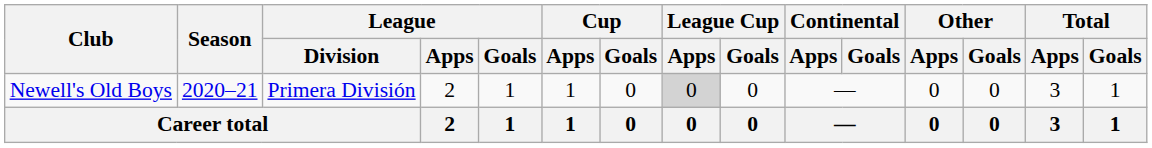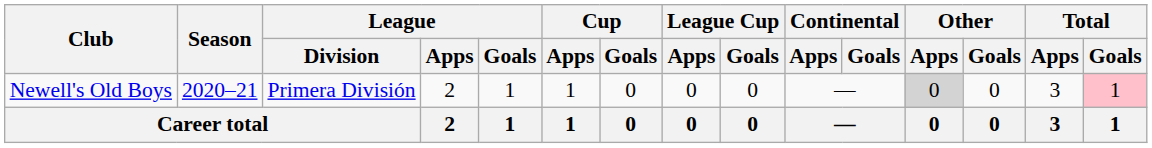(691, 90) lightgrey background -> (691, 90) no background
(934, 90) no background -> (934, 90) lightgrey background
(1115, 90) no background -> (1115, 90) pink background
